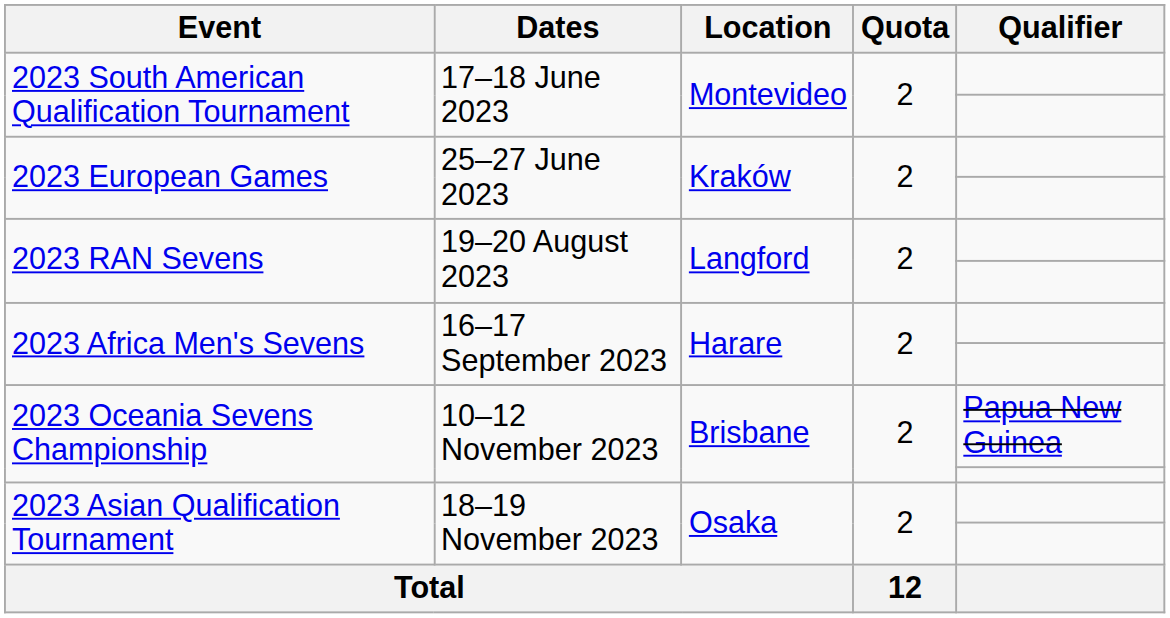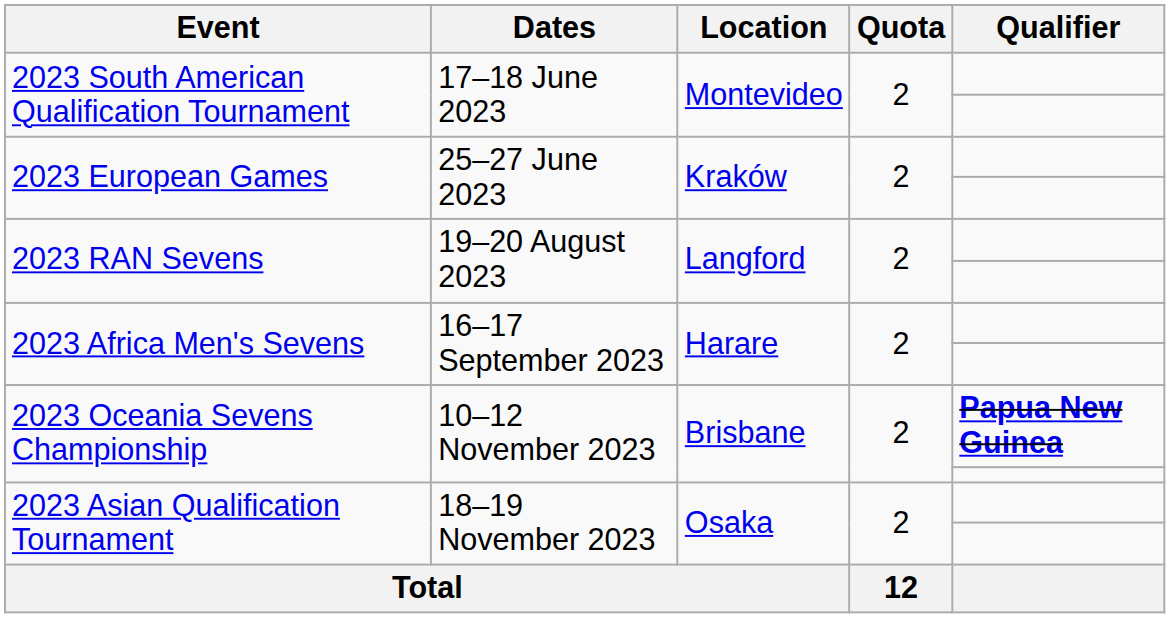(1042, 425) normal -> (1041, 425) bold
